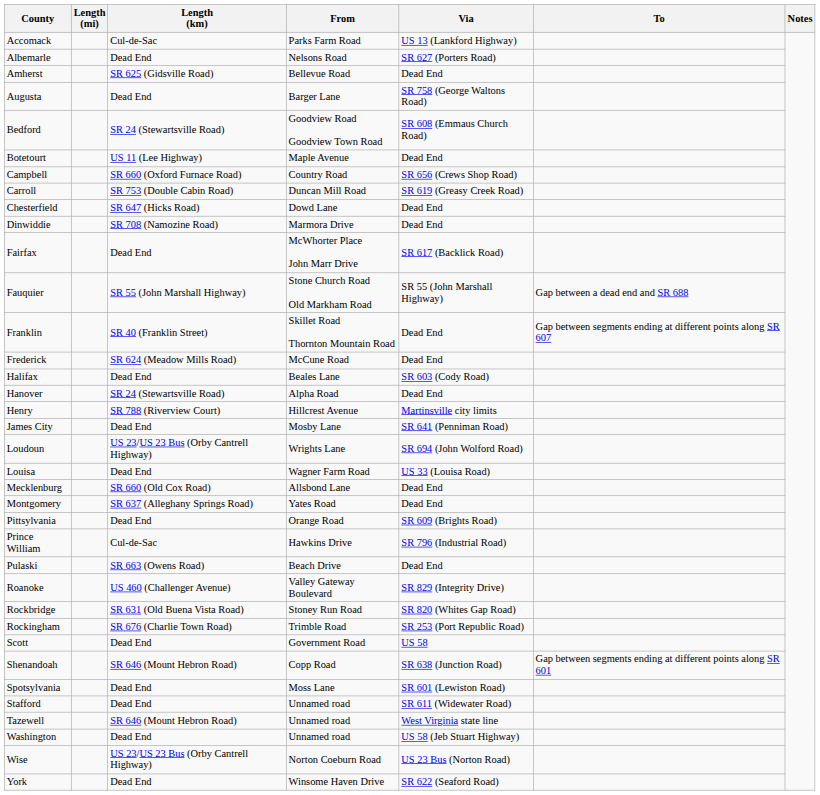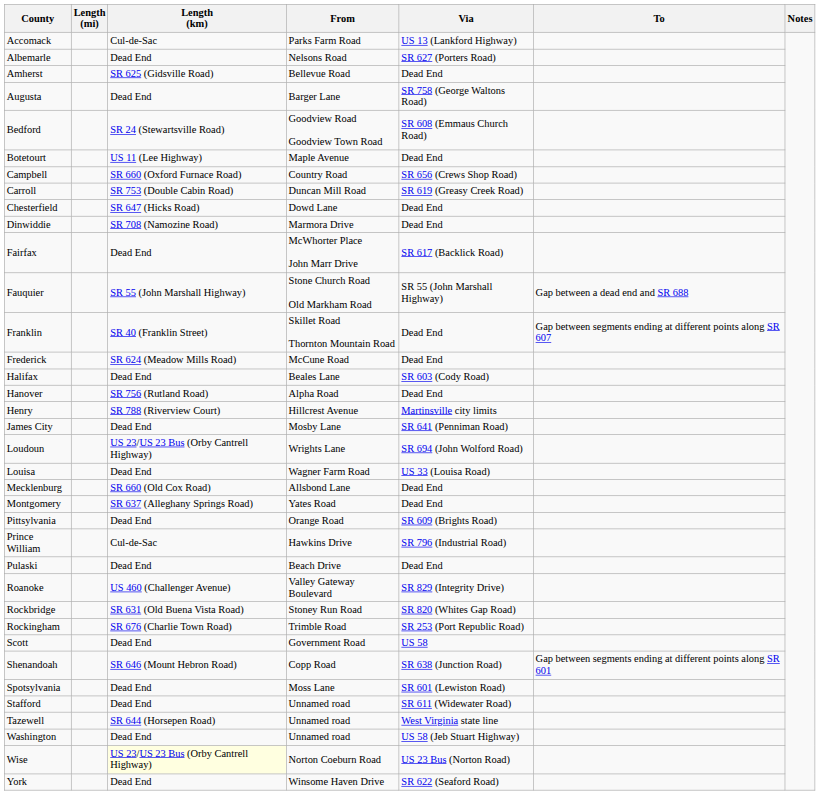(167, 393) SR 24 (Stewartsville Road) -> (159, 393) SR 756 (Rutland Road)
(157, 565) SR 663 (Owens Road) -> (131, 565) Dead End
(174, 720) SR 646 (Mount Hebron Road) -> (163, 720) SR 644 (Horsepen Road)
(179, 759) no background -> (179, 759) lightyellow background
